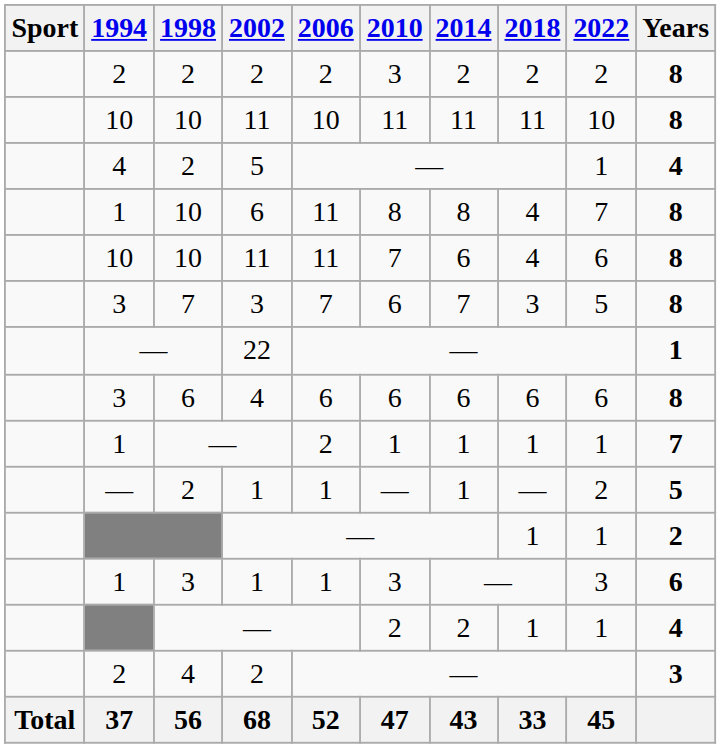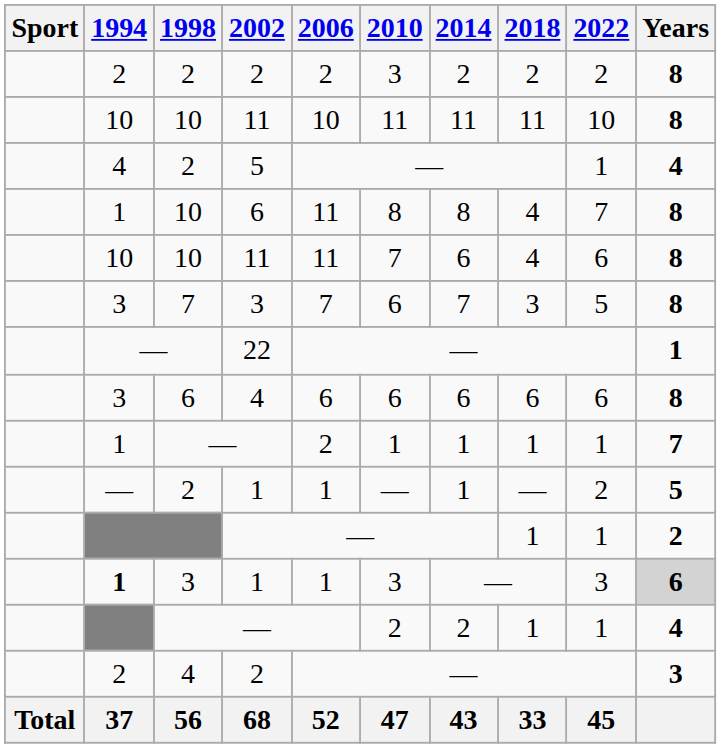(119, 581) normal -> (119, 581) bold
(676, 581) no background -> (676, 581) lightgrey background
